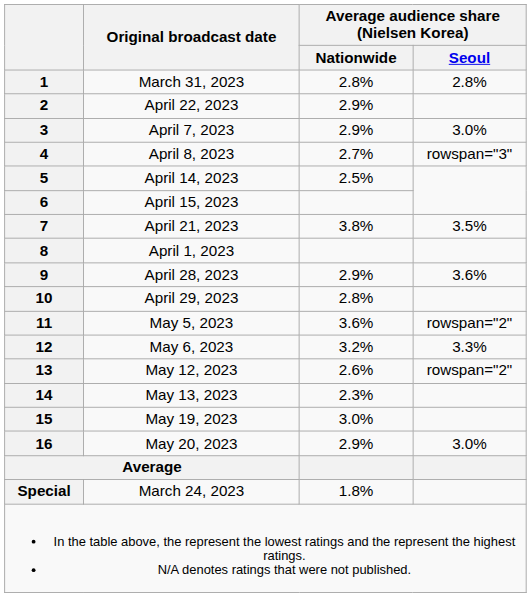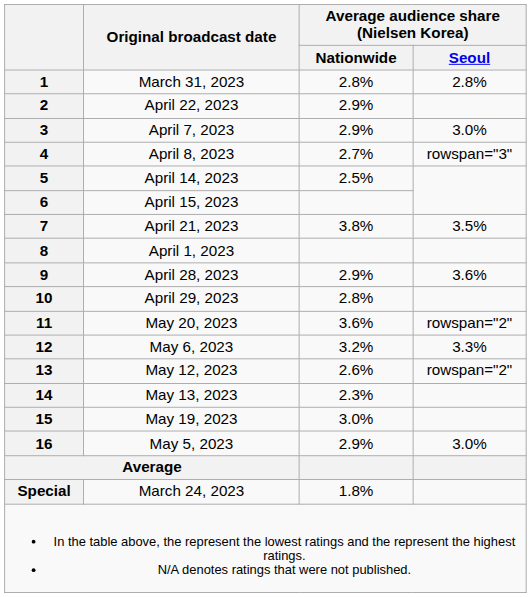(191, 322) May 5, 2023 -> (191, 322) May 20, 2023
(191, 443) May 20, 2023 -> (191, 443) May 5, 2023
